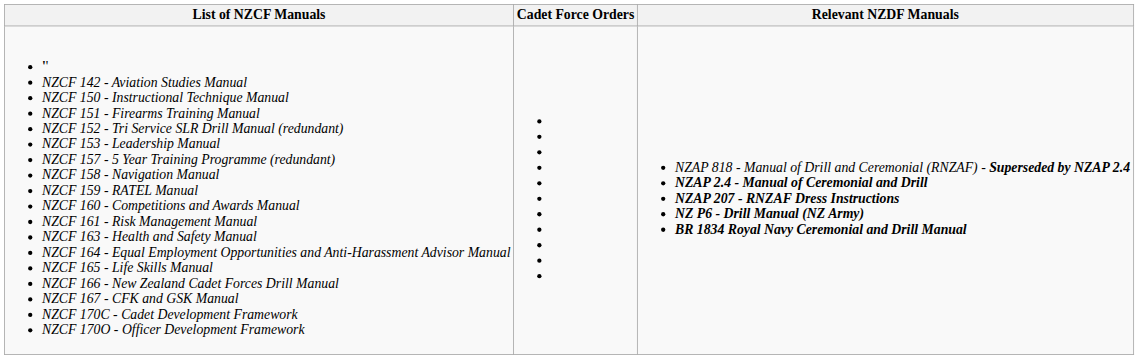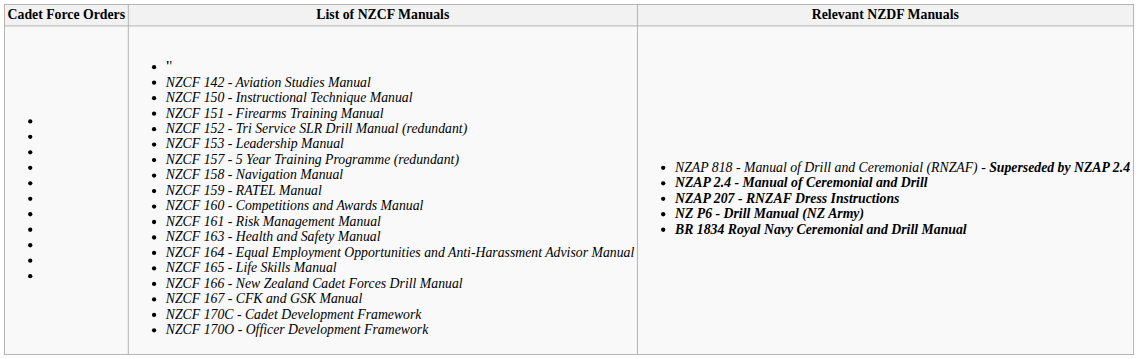columns swapped: (576, 15) <-> (259, 15)
